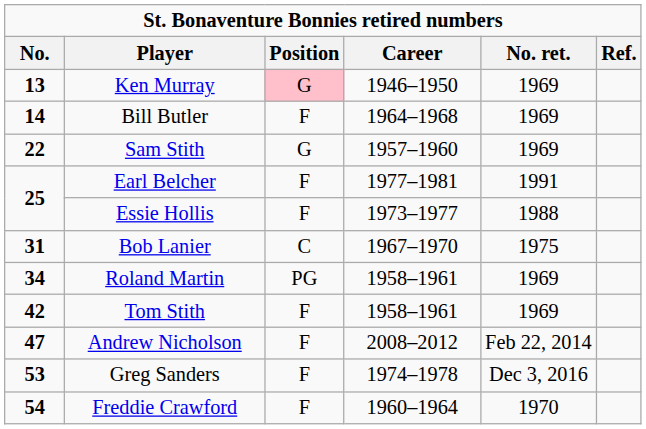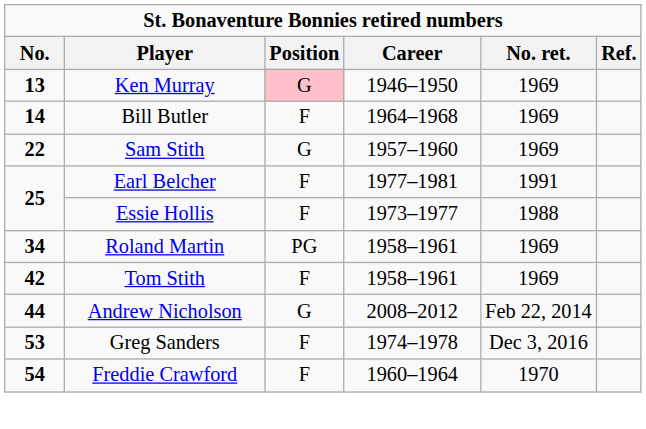- row: (165, 246)
(35, 342) 47 -> (35, 310) 44
(304, 342) F -> (304, 310) G
